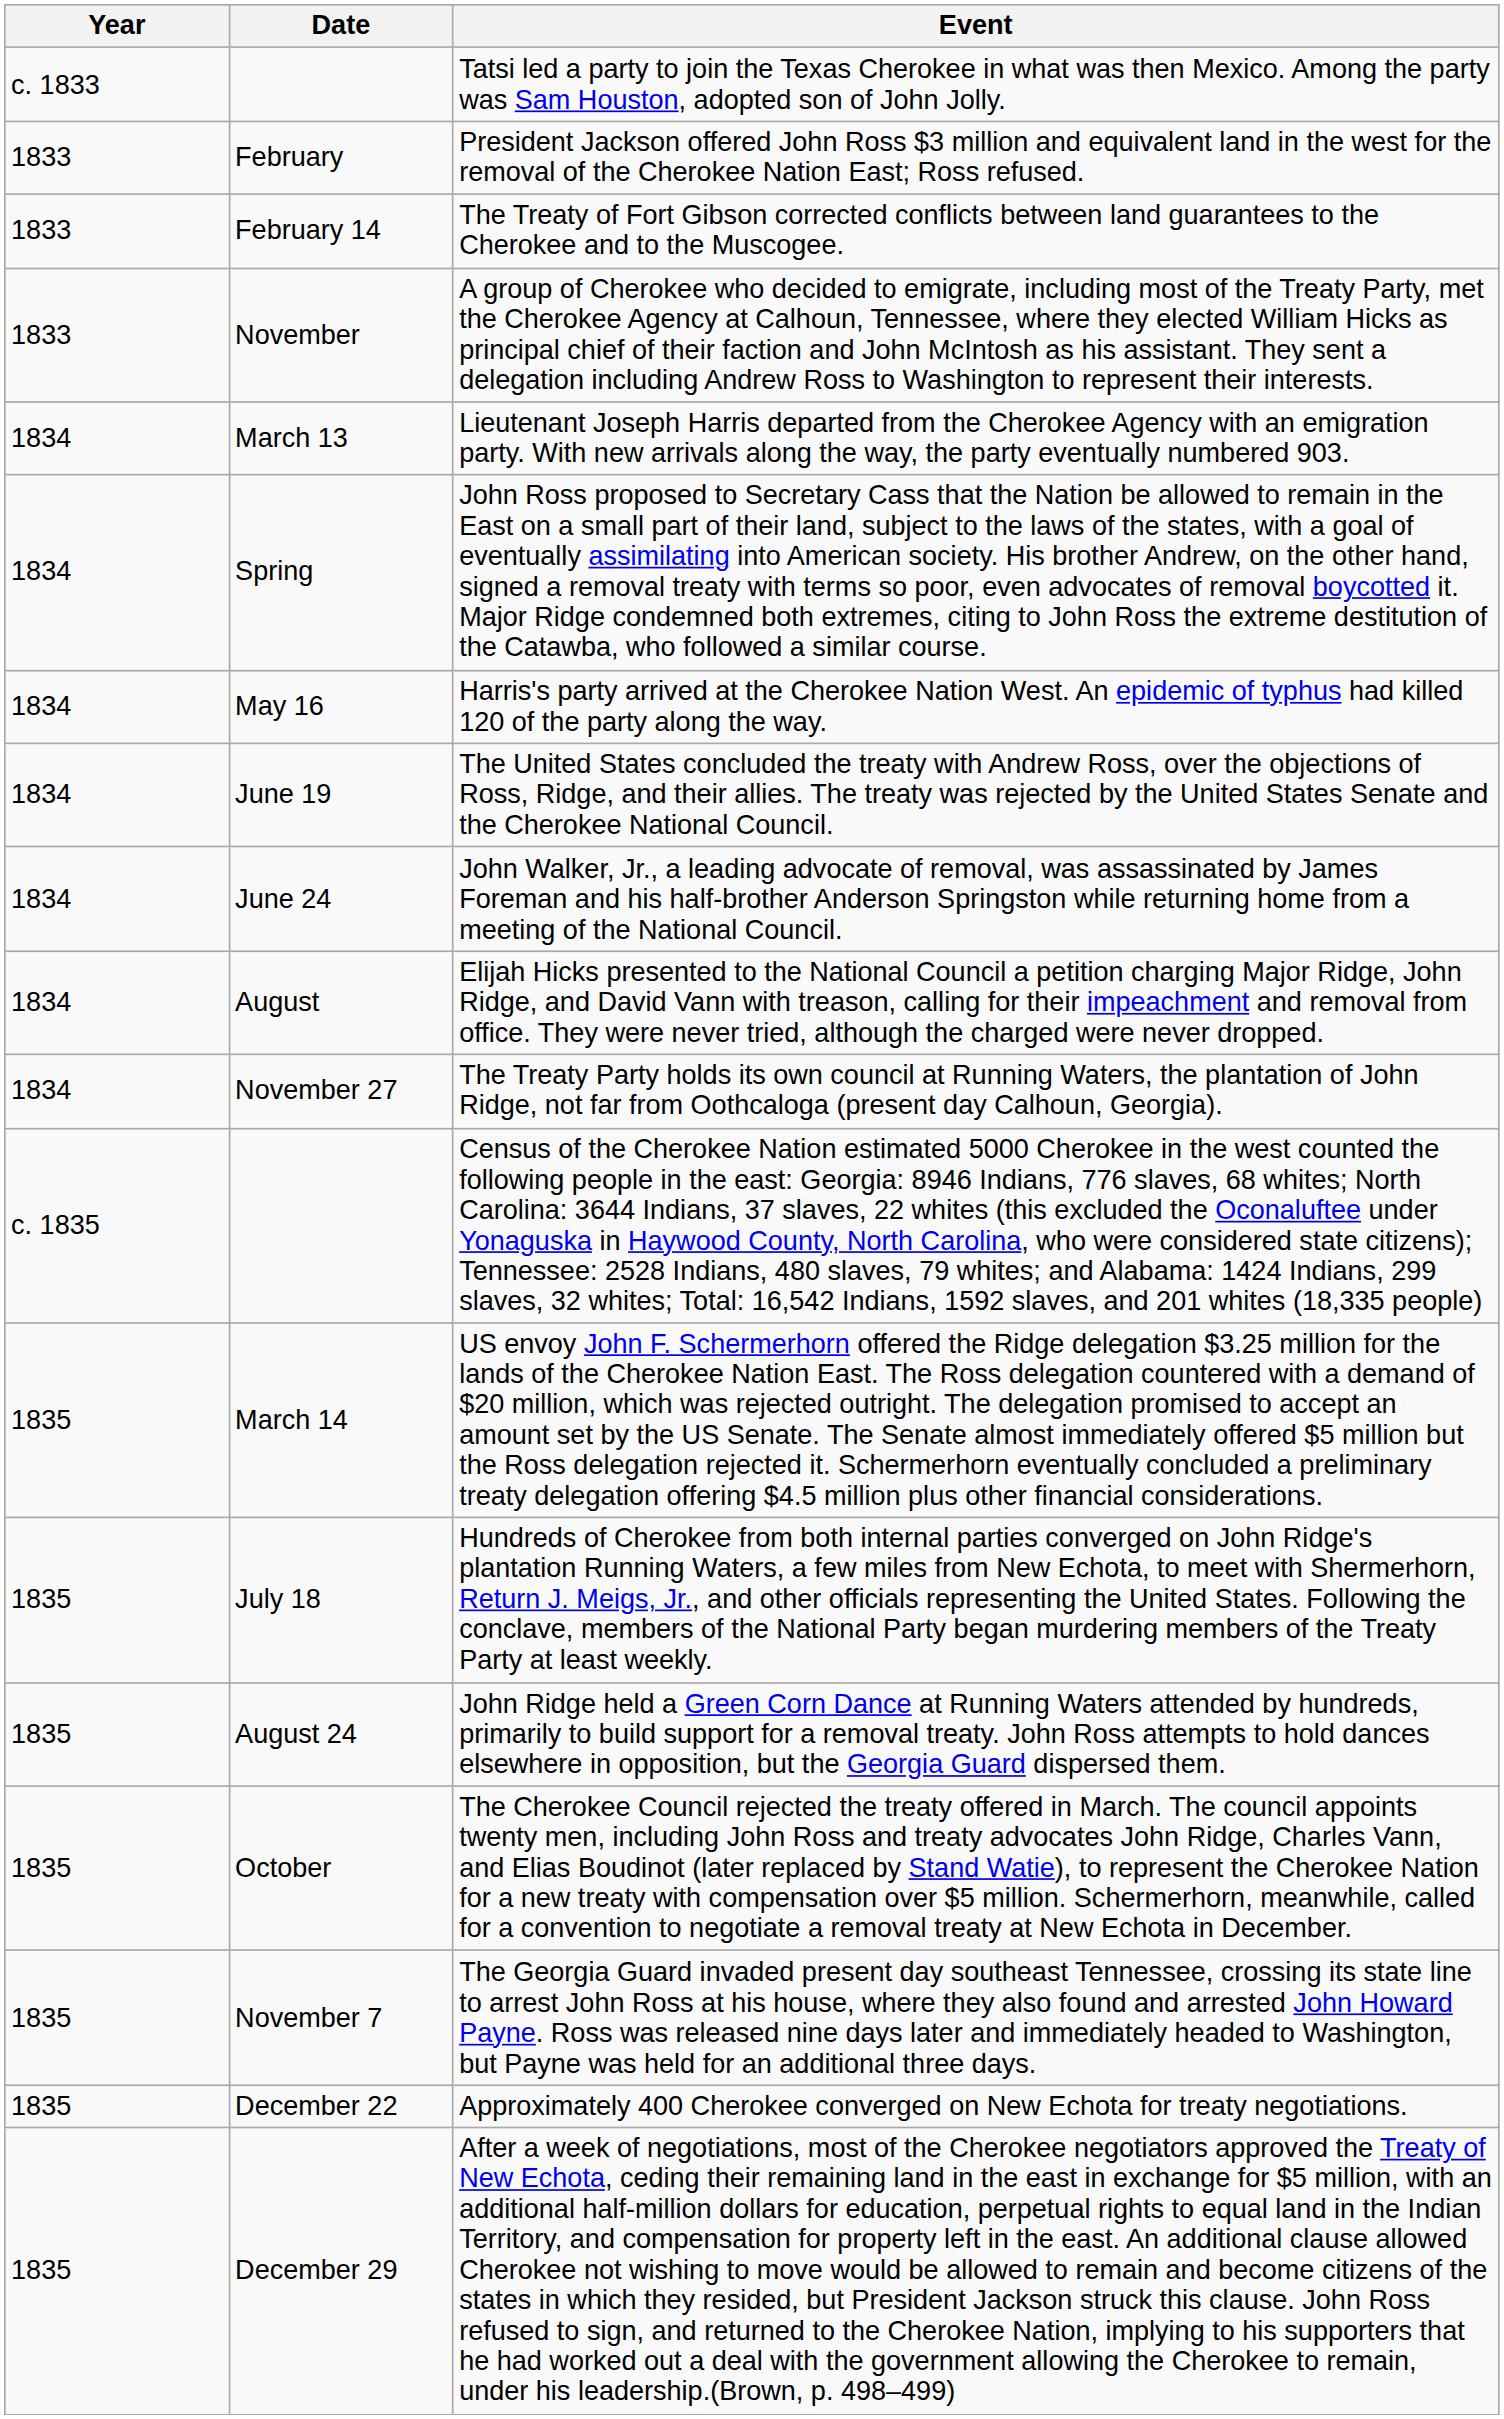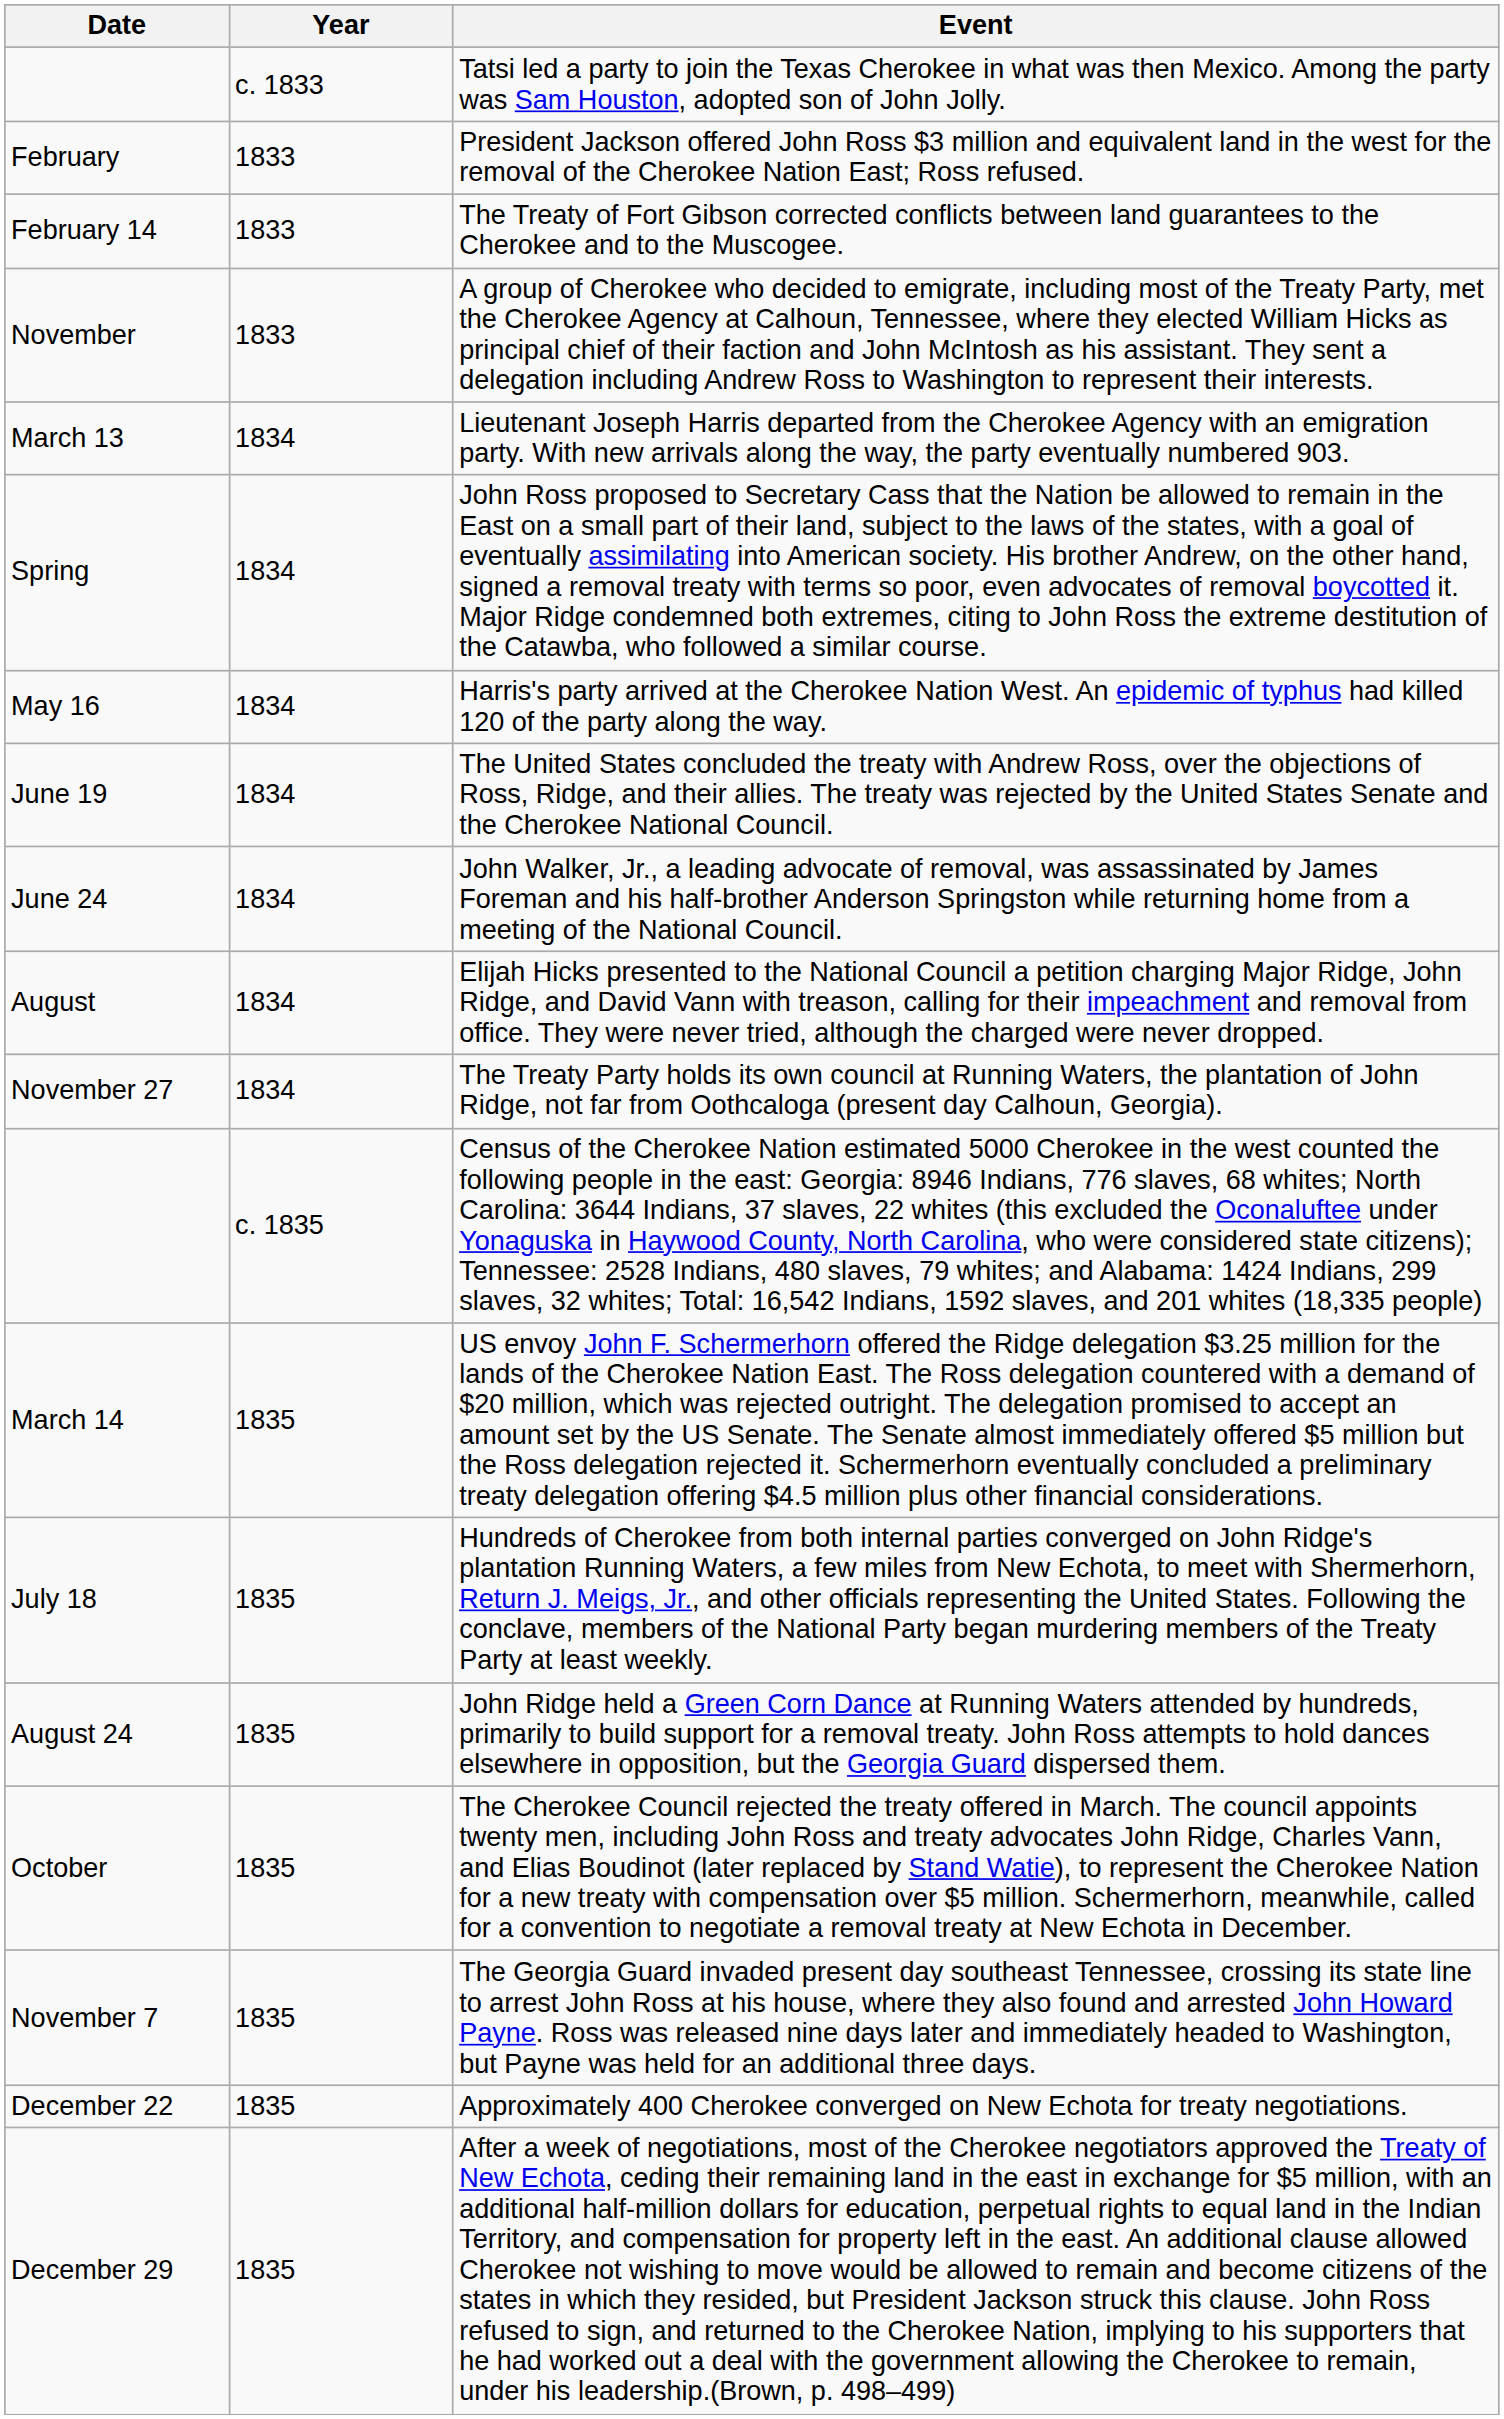columns swapped: (117, 25) <-> (341, 25)
